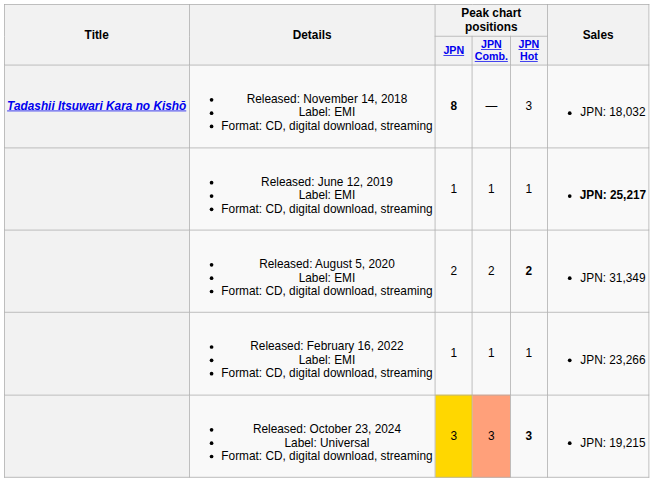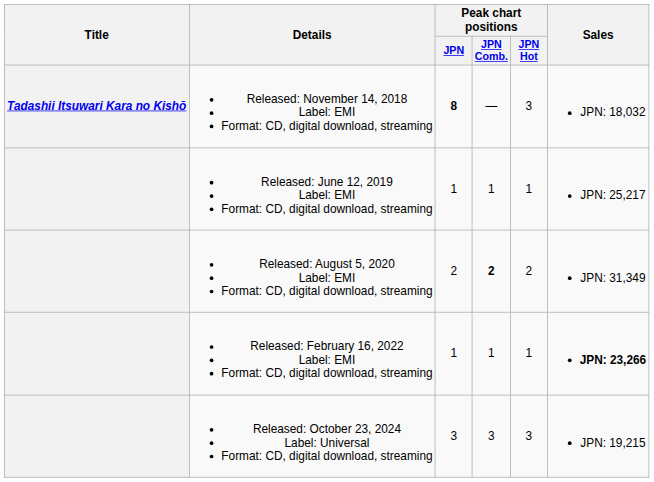(598, 195) bold -> (598, 195) normal
(491, 271) normal -> (491, 271) bold
(529, 271) bold -> (529, 271) normal
(598, 360) normal -> (598, 360) bold
(454, 436) gold background -> (454, 436) no background
(491, 436) lightsalmon background -> (491, 436) no background
(529, 436) bold -> (529, 436) normal
